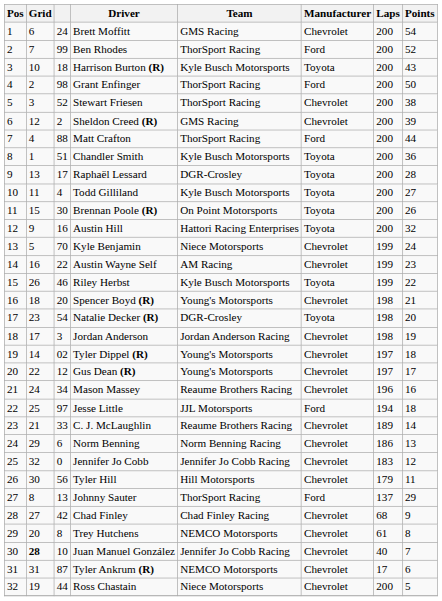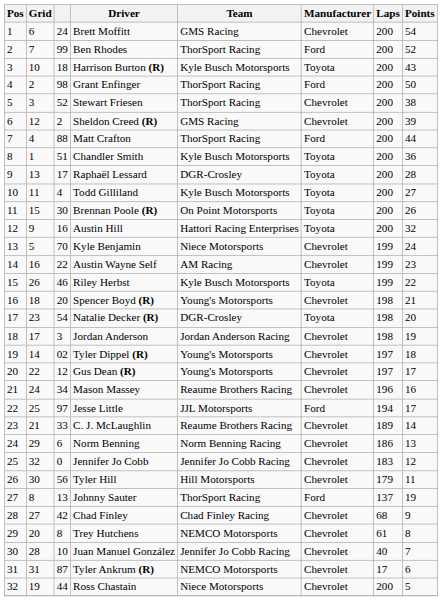(411, 407) 18 -> (411, 407) 17
(411, 497) 29 -> (411, 497) 19
(34, 550) bold -> (34, 550) normal
